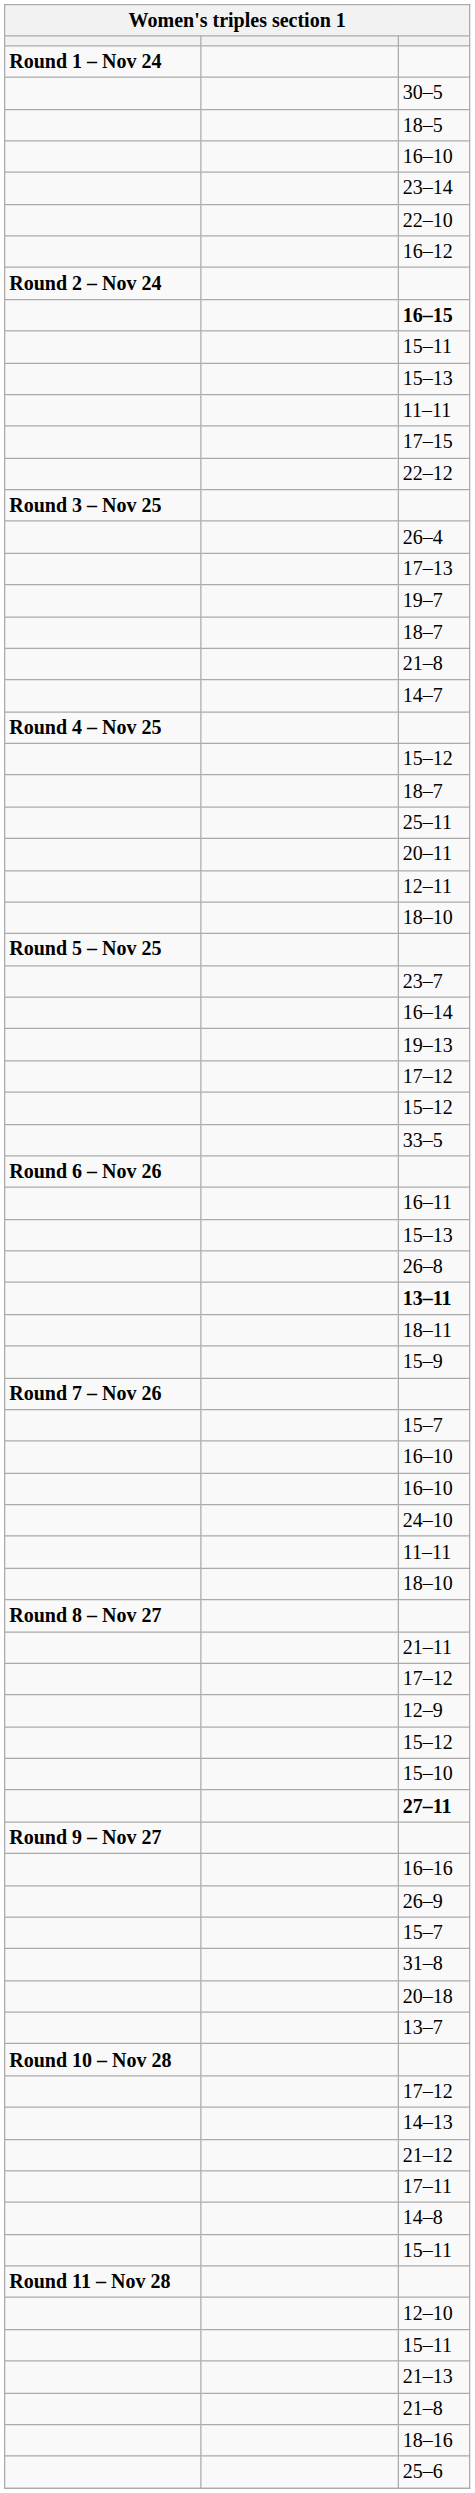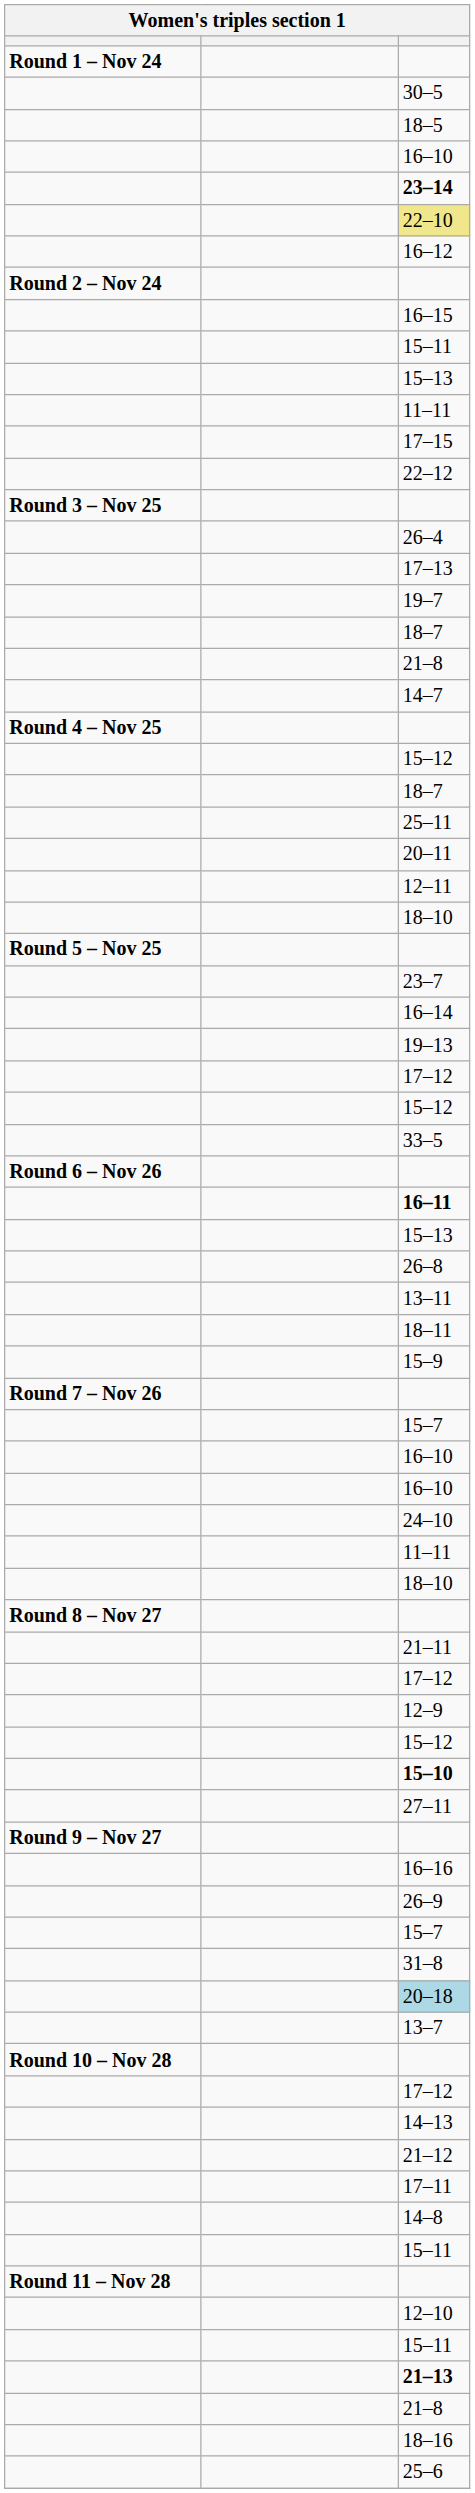(428, 188) normal -> (428, 188) bold
(428, 219) no background -> (428, 219) khaki background
(428, 315) bold -> (428, 315) normal
(427, 1203) normal -> (427, 1203) bold
(427, 1298) bold -> (427, 1298) normal
(428, 1774) normal -> (428, 1774) bold
(427, 1805) bold -> (427, 1805) normal
(428, 1996) no background -> (428, 1996) lightblue background
(428, 2376) normal -> (428, 2376) bold
